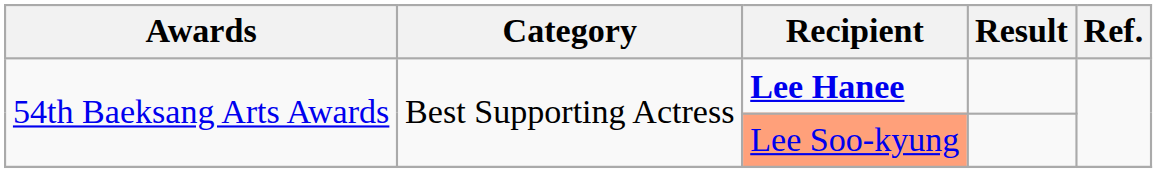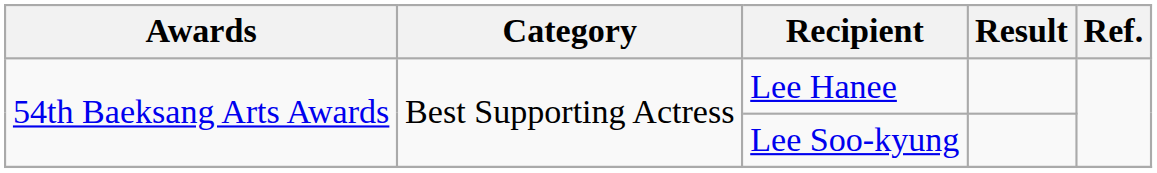(827, 85) bold -> (824, 85) normal
(855, 139) lightsalmon background -> (855, 139) no background
